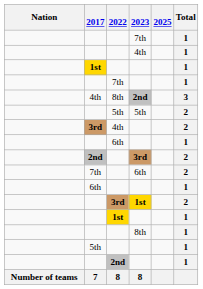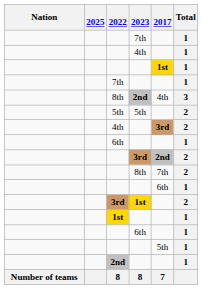columns swapped: (95, 23) <-> (163, 23)
(140, 172) 6th -> (140, 172) 8th
(140, 232) 8th -> (140, 232) 6th
